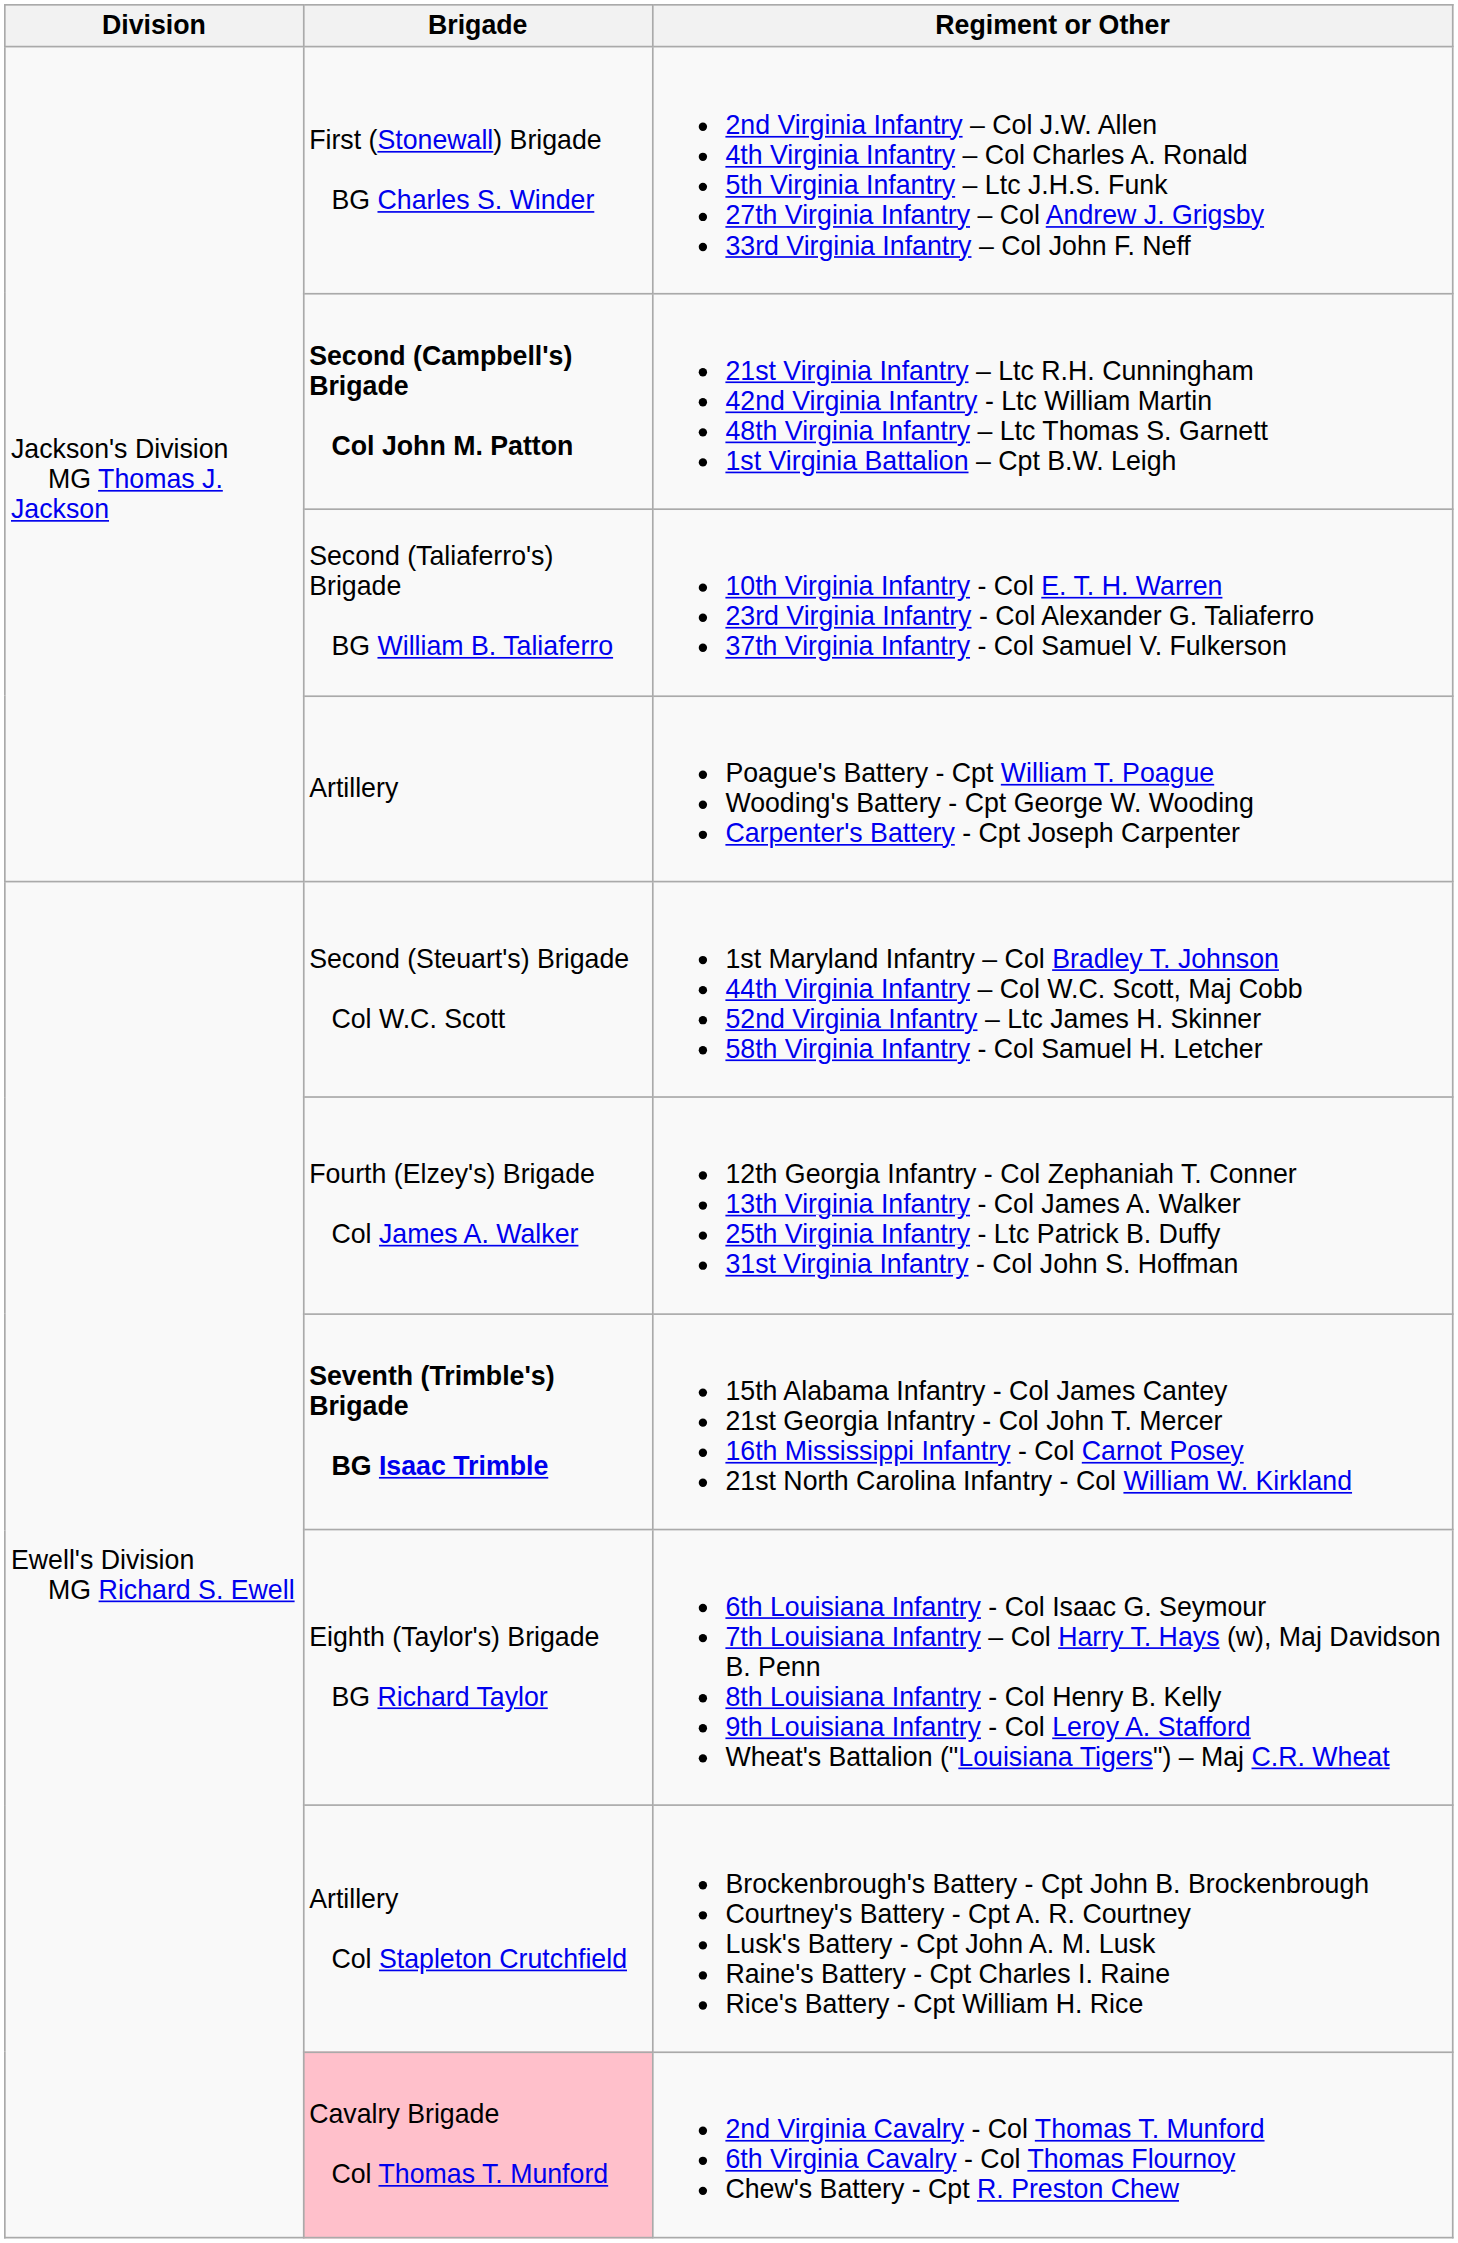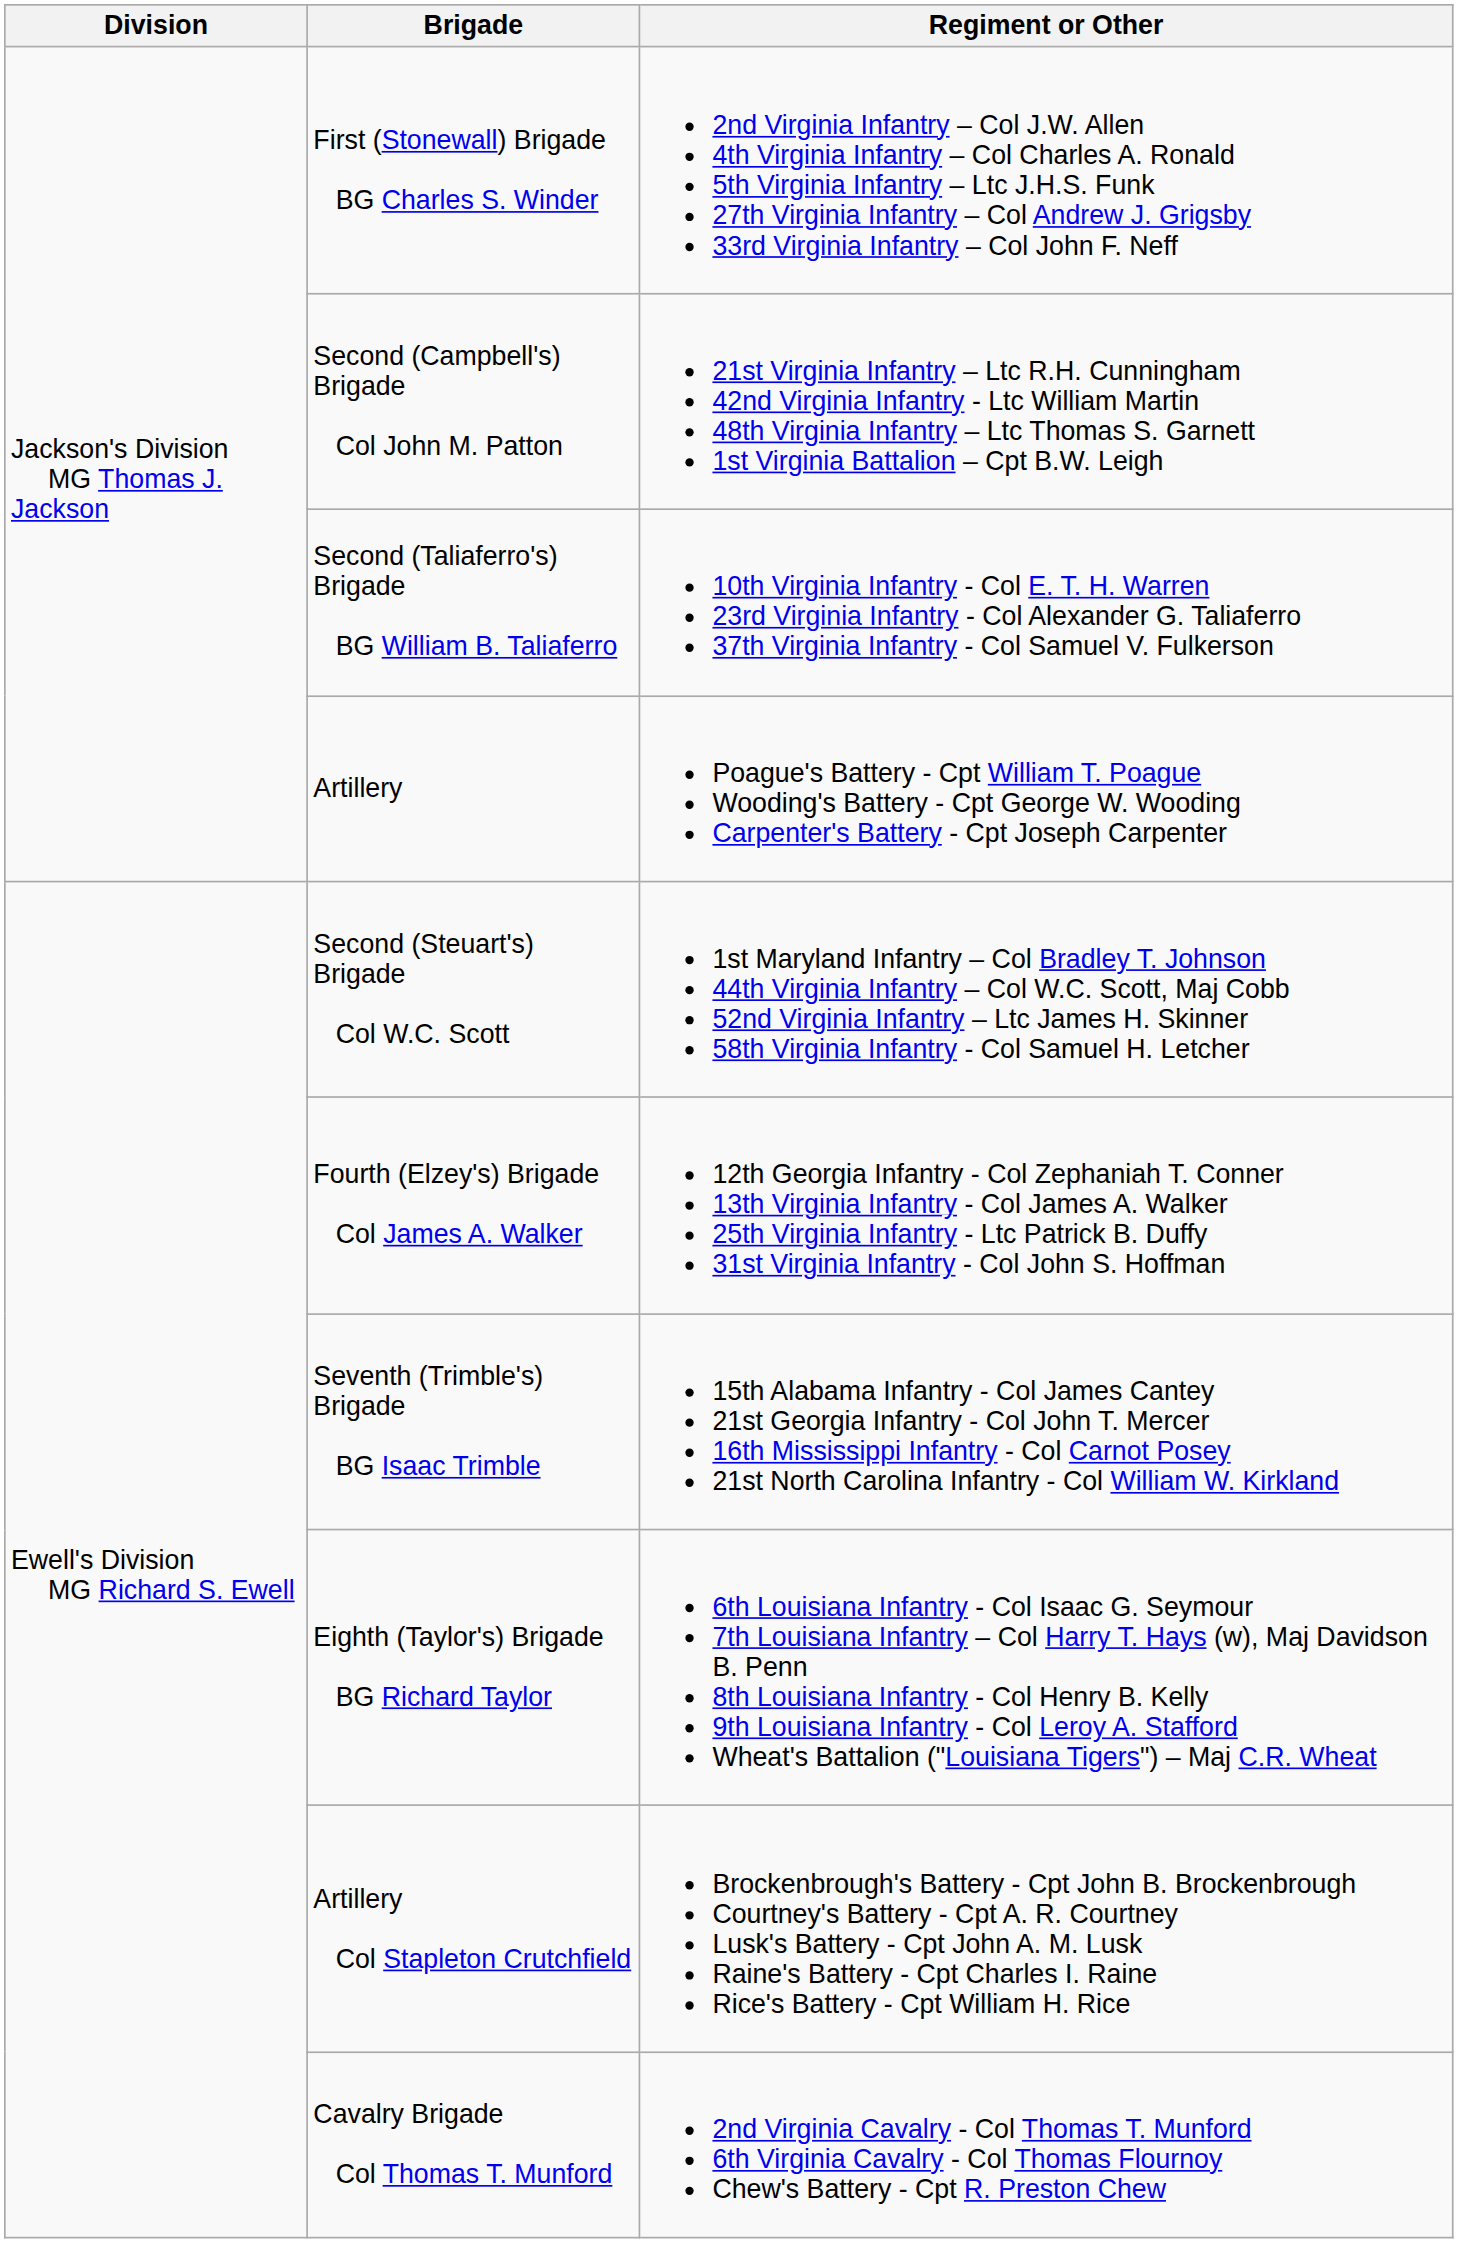(441, 401) bold -> (438, 401) normal
(432, 1421) bold -> (428, 1421) normal
(459, 2144) pink background -> (463, 2144) no background
